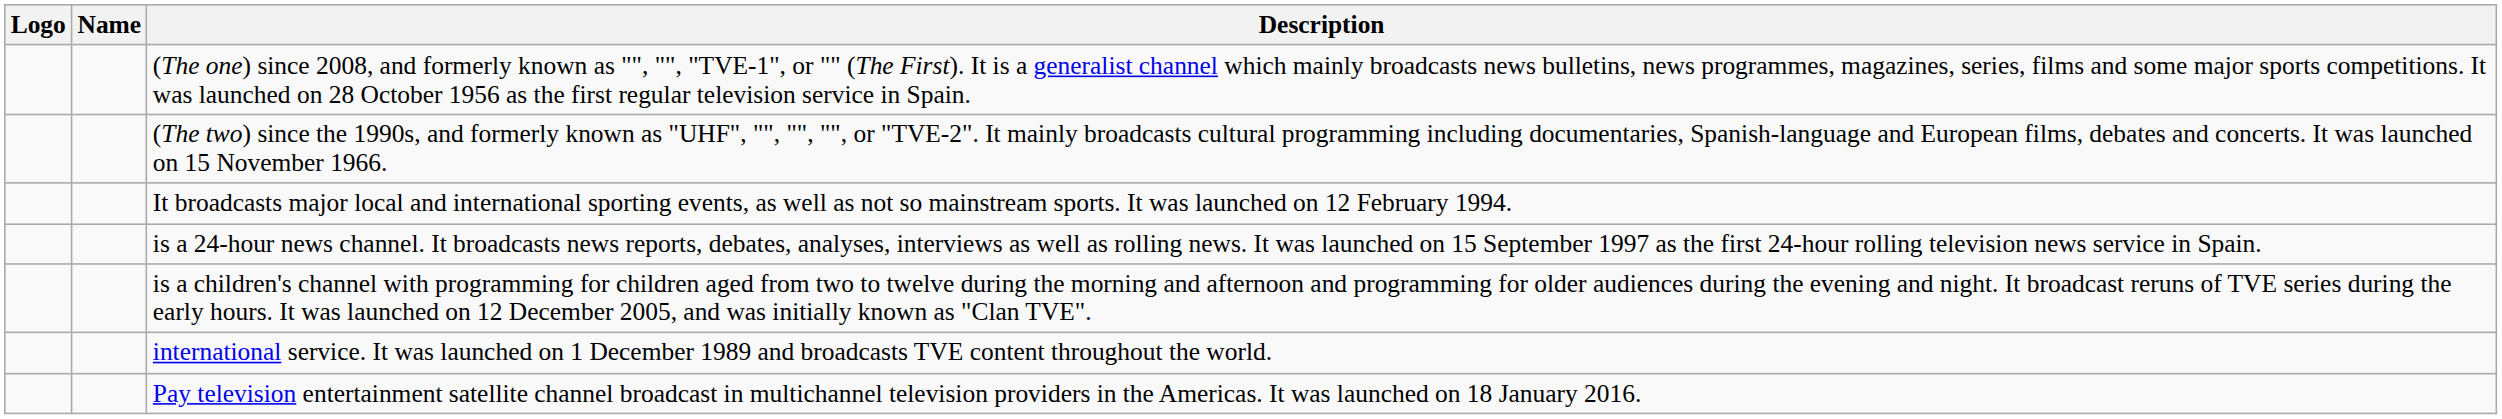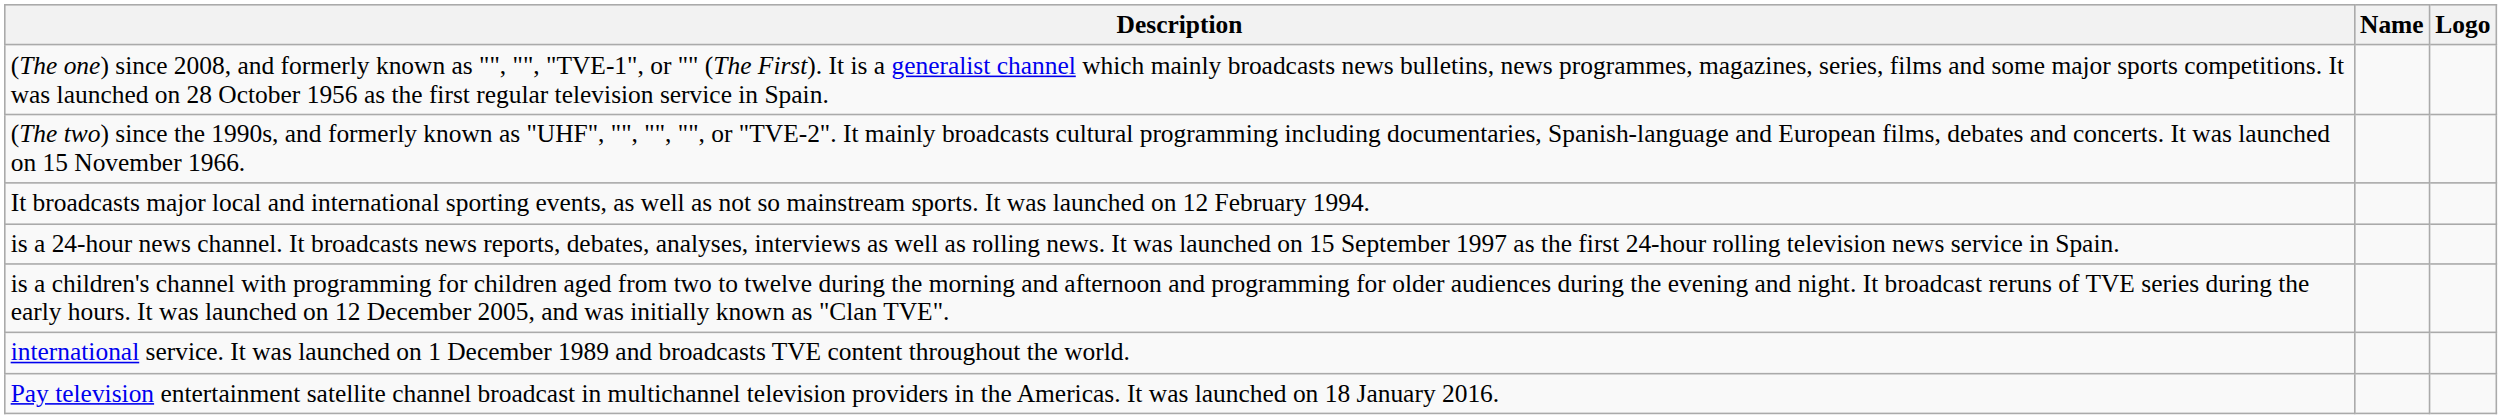columns swapped: (38, 24) <-> (1322, 24)
